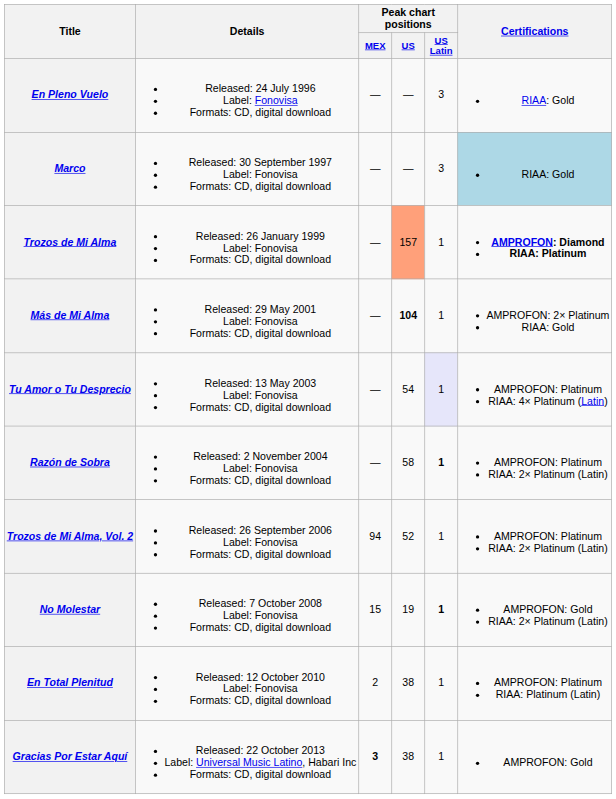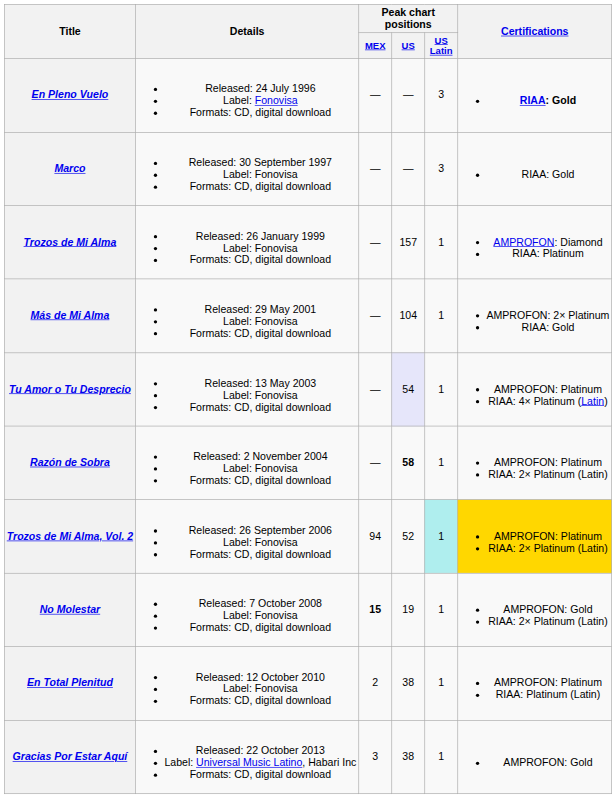(535, 101) normal -> (535, 101) bold
(535, 175) lightblue background -> (535, 175) no background
(408, 242) lightsalmon background -> (408, 242) no background
(535, 248) bold -> (535, 248) normal
(408, 315) bold -> (408, 315) normal
(408, 389) no background -> (408, 389) lavender background
(441, 389) lavender background -> (441, 389) no background
(408, 462) normal -> (408, 462) bold
(441, 462) bold -> (441, 462) normal
(441, 536) no background -> (441, 536) paleturquoise background
(535, 542) no background -> (535, 542) gold background
(375, 610) normal -> (375, 610) bold
(441, 610) bold -> (441, 610) normal
(375, 757) bold -> (375, 757) normal
